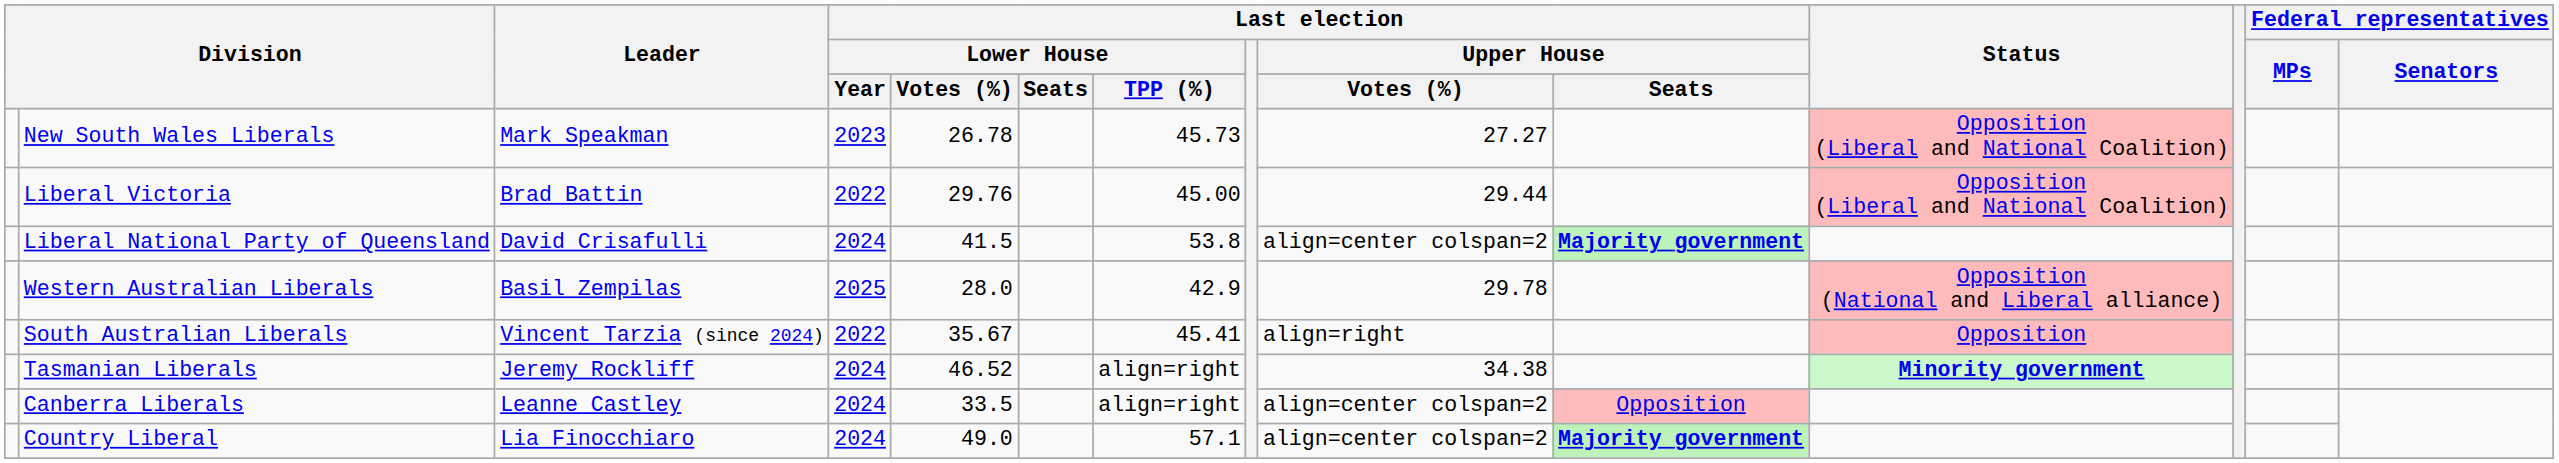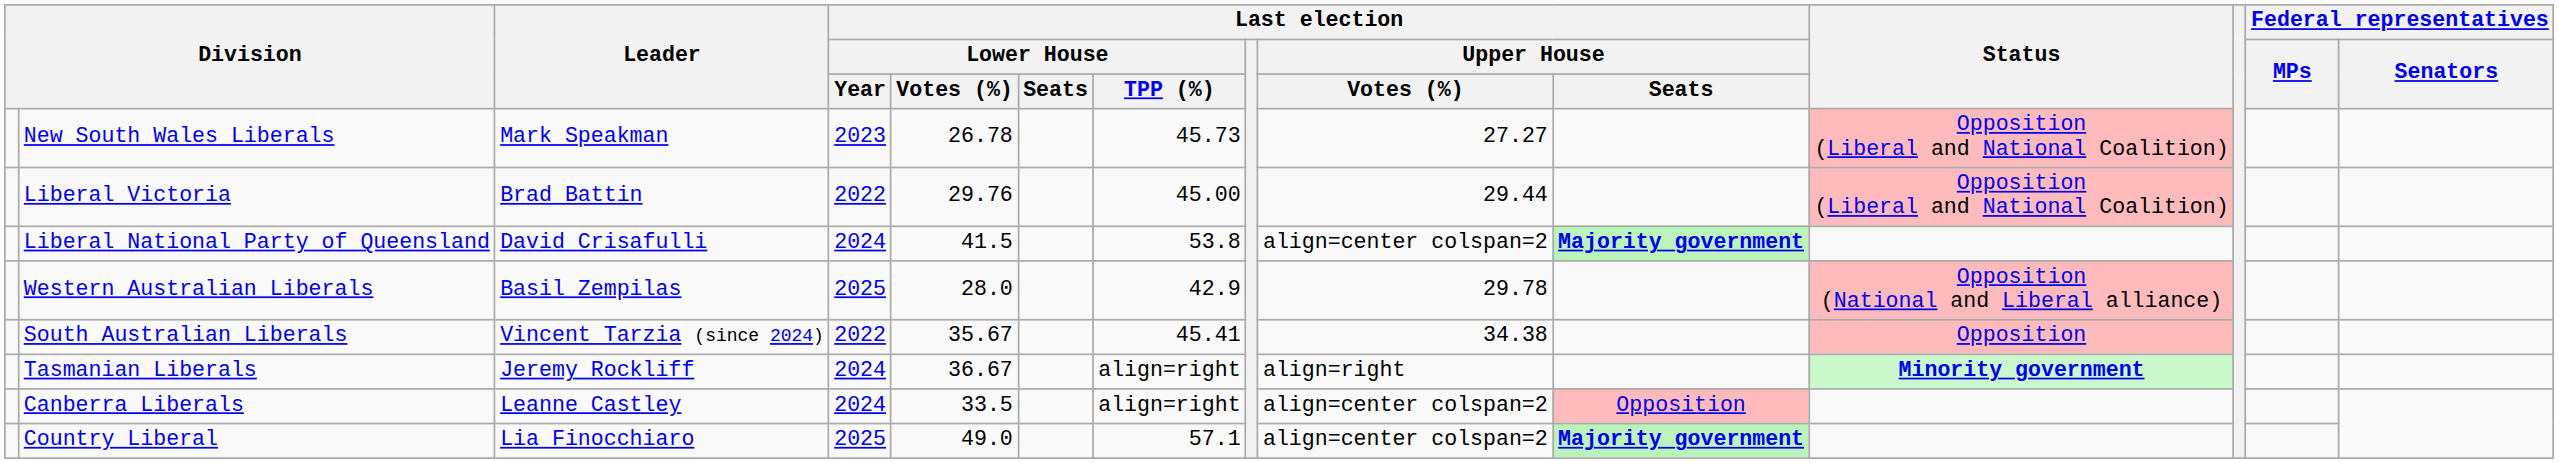(1334, 337) align=right -> (1515, 337) 34.38
(980, 372) 46.52 -> (980, 372) 36.67
(1515, 372) 34.38 -> (1334, 372) align=right
(860, 441) 2024 -> (860, 441) 2025
